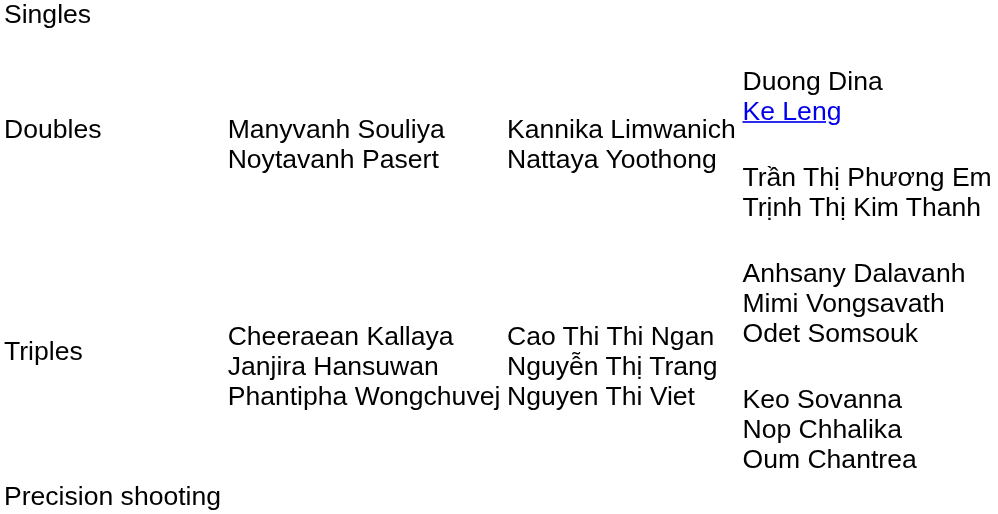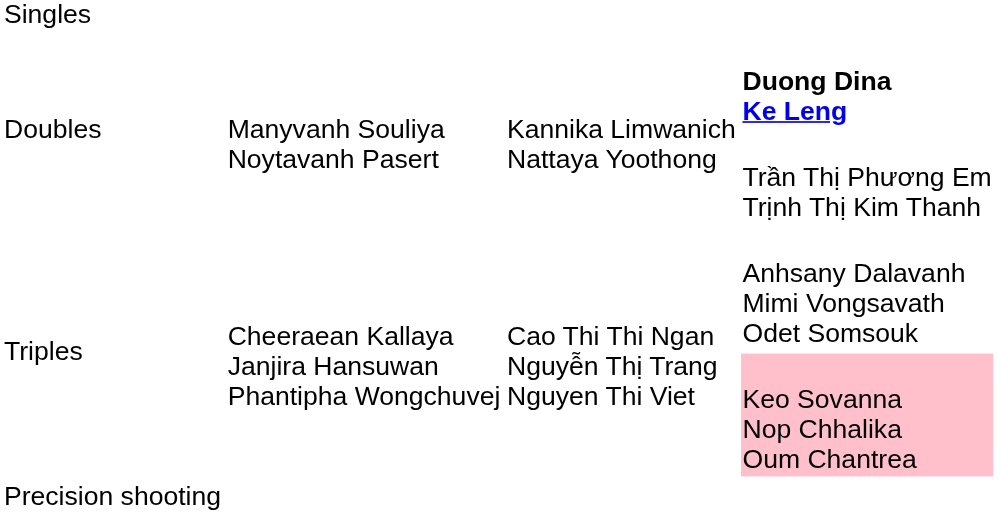(813, 95) normal -> (817, 95) bold
(830, 429) no background -> (830, 429) pink background
